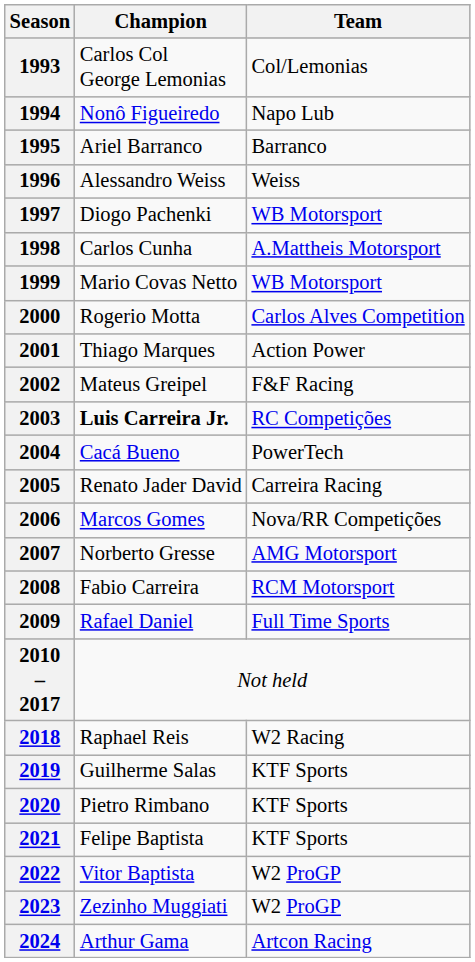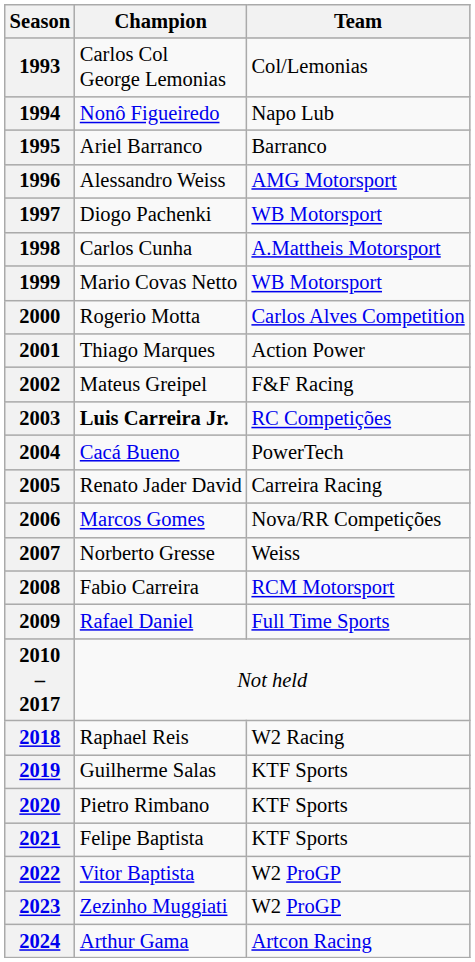(276, 180) Weiss -> (324, 180) AMG Motorsport
(324, 553) AMG Motorsport -> (276, 553) Weiss
